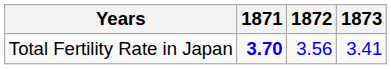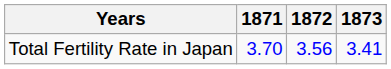(265, 48) bold -> (265, 48) normal
